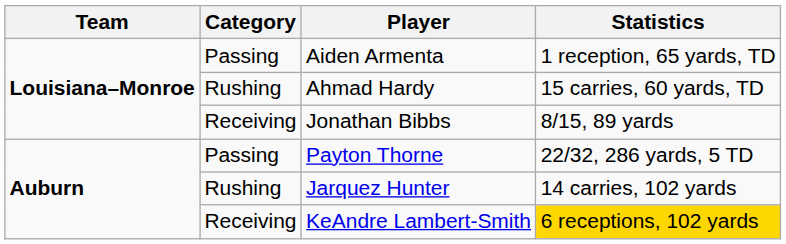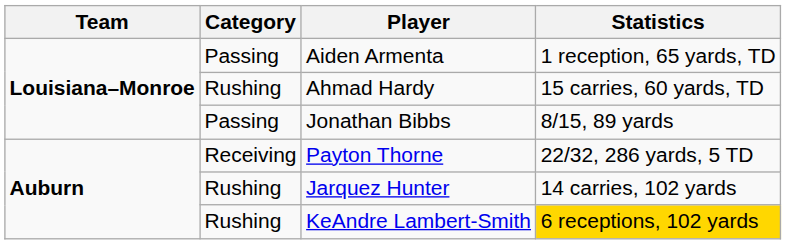(250, 121) Receiving -> (242, 121) Passing
(242, 155) Passing -> (250, 155) Receiving
(250, 221) Receiving -> (243, 221) Rushing
